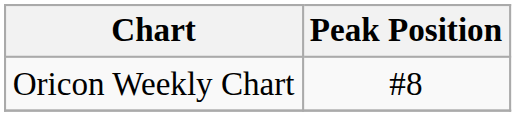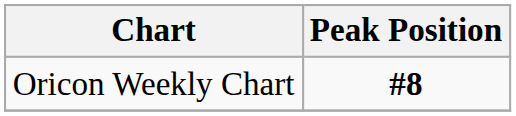(406, 83) normal -> (406, 83) bold
